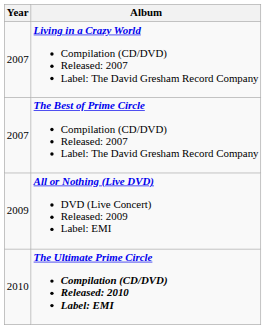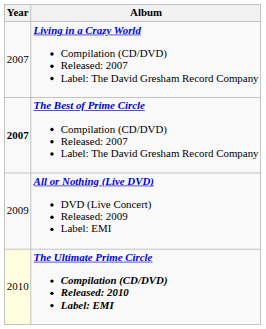(18, 135) normal -> (18, 135) bold
(18, 286) no background -> (18, 286) lightyellow background
